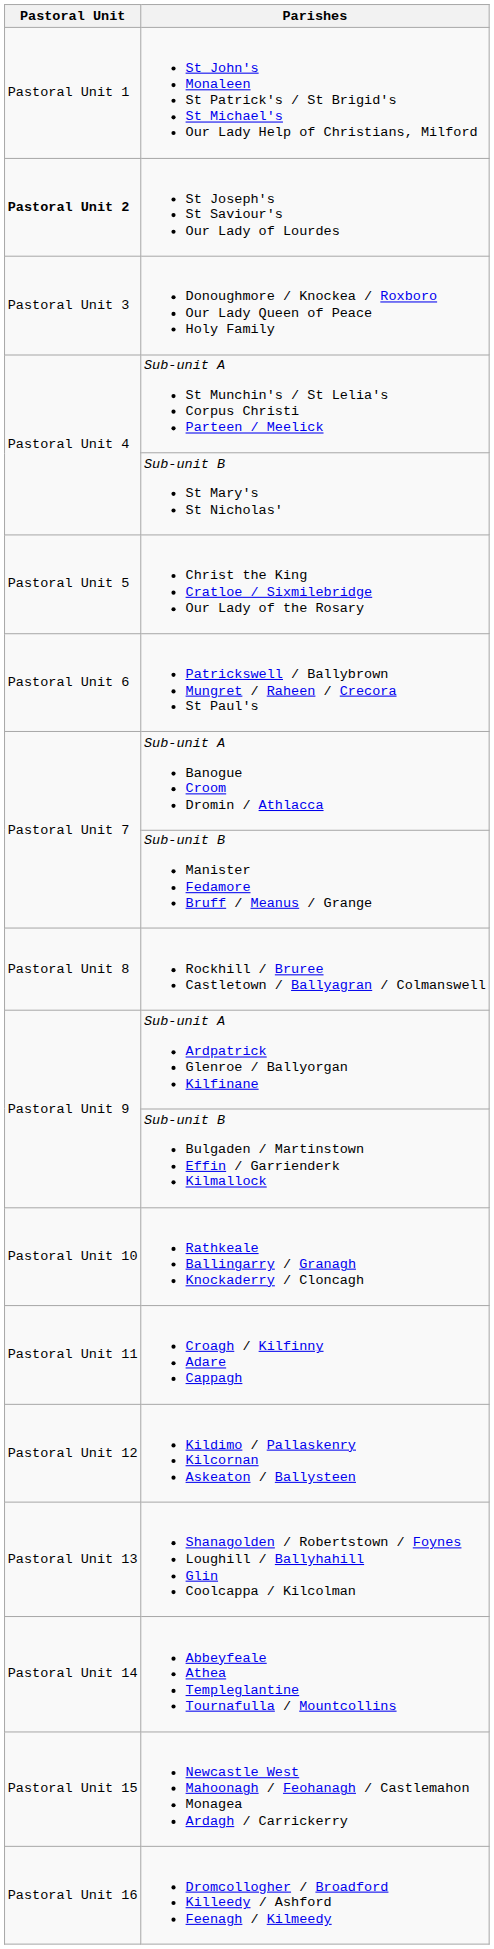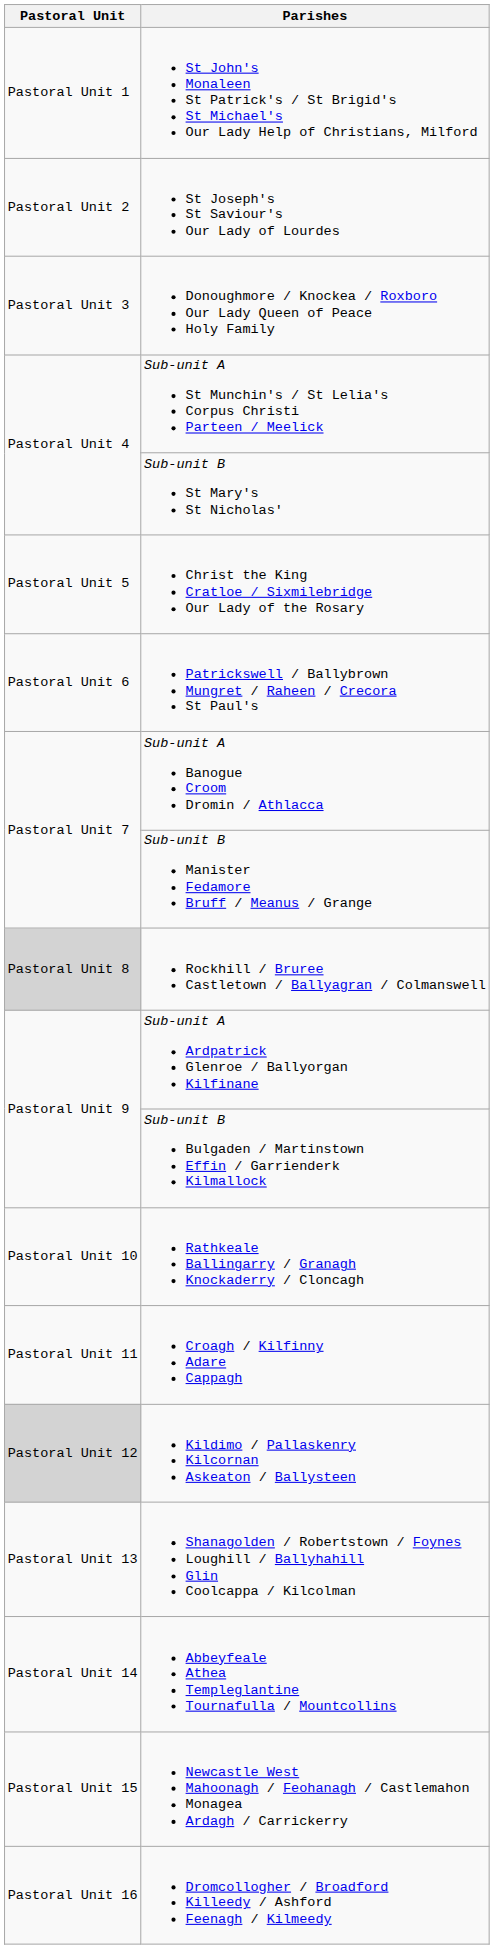(69, 207) bold -> (69, 207) normal
(69, 969) no background -> (69, 969) lightgrey background
(73, 1453) no background -> (73, 1453) lightgrey background
